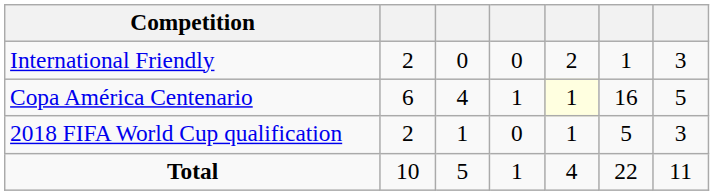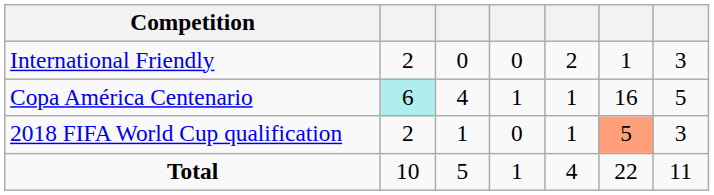(408, 97) no background -> (408, 97) paleturquoise background
(571, 97) lightyellow background -> (571, 97) no background
(626, 134) no background -> (626, 134) lightsalmon background
